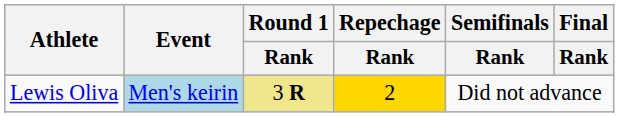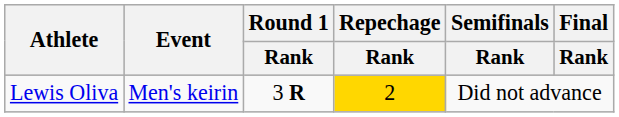(183, 93) lightblue background -> (183, 93) no background
(289, 93) khaki background -> (289, 93) no background
